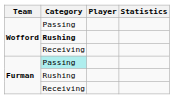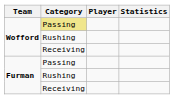(59, 24) no background -> (59, 24) khaki background
(59, 37) bold -> (59, 37) normal
(59, 62) paleturquoise background -> (59, 62) no background
